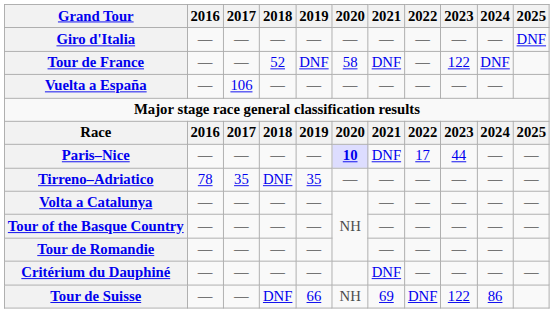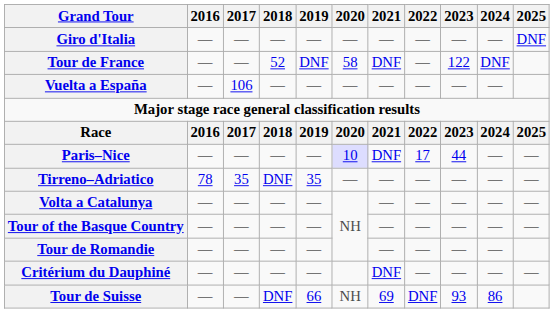(350, 156) bold -> (350, 156) normal
(459, 296) 122 -> (459, 296) 93
